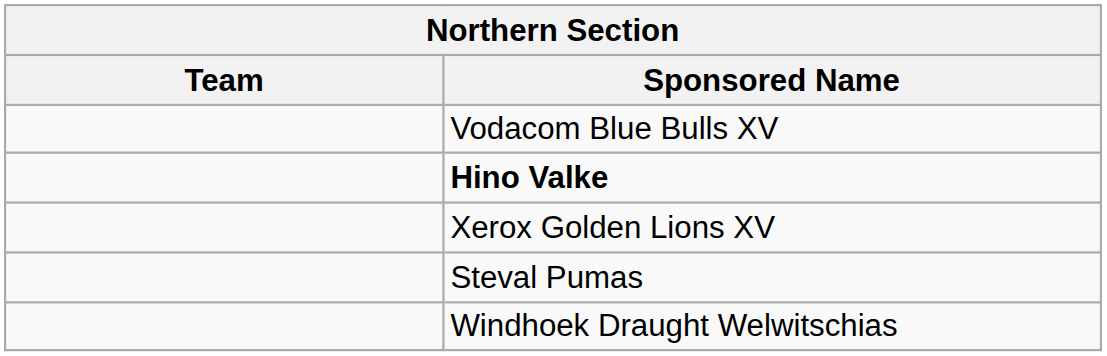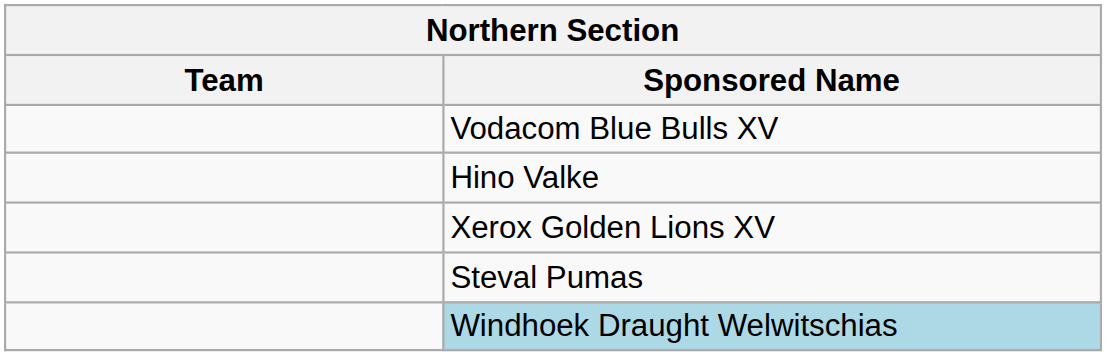(529, 178) bold -> (525, 178) normal
(674, 326) no background -> (674, 326) lightblue background
